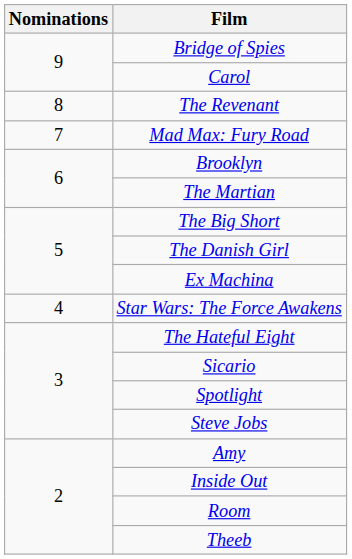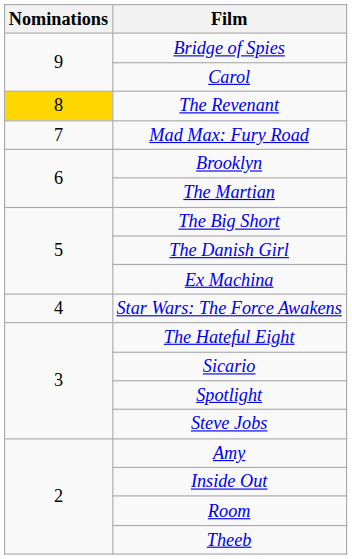(58, 105) no background -> (58, 105) gold background
